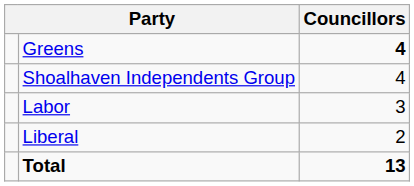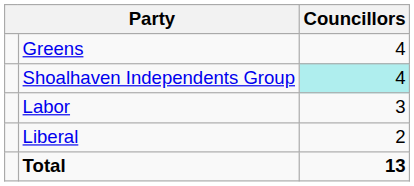(401, 48) bold -> (401, 48) normal
(401, 78) no background -> (401, 78) paleturquoise background
